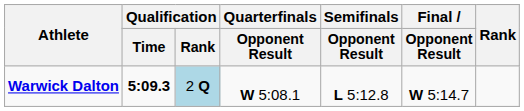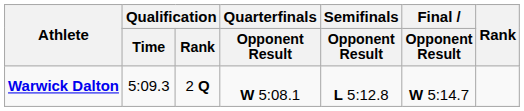(149, 87) bold -> (149, 87) normal
(198, 87) lightblue background -> (198, 87) no background
